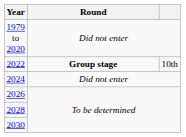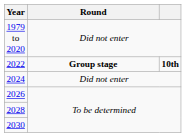(170, 64) normal -> (170, 64) bold
